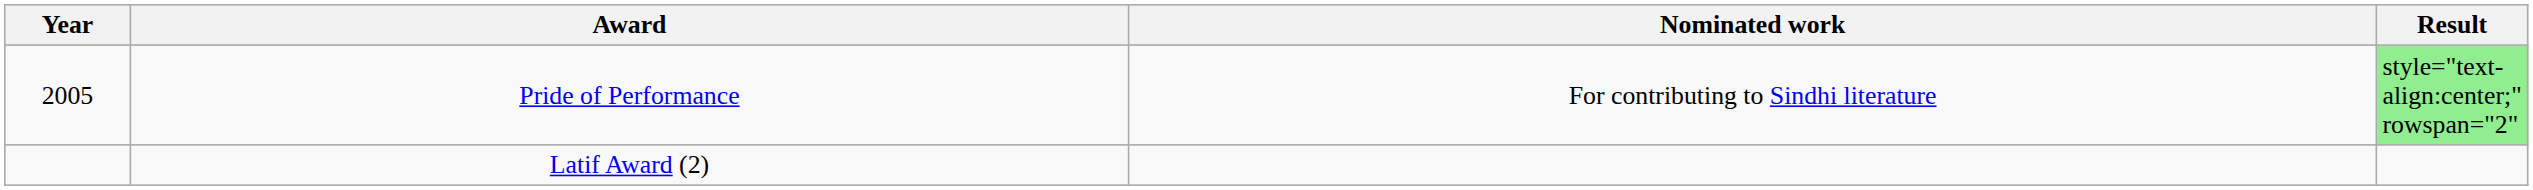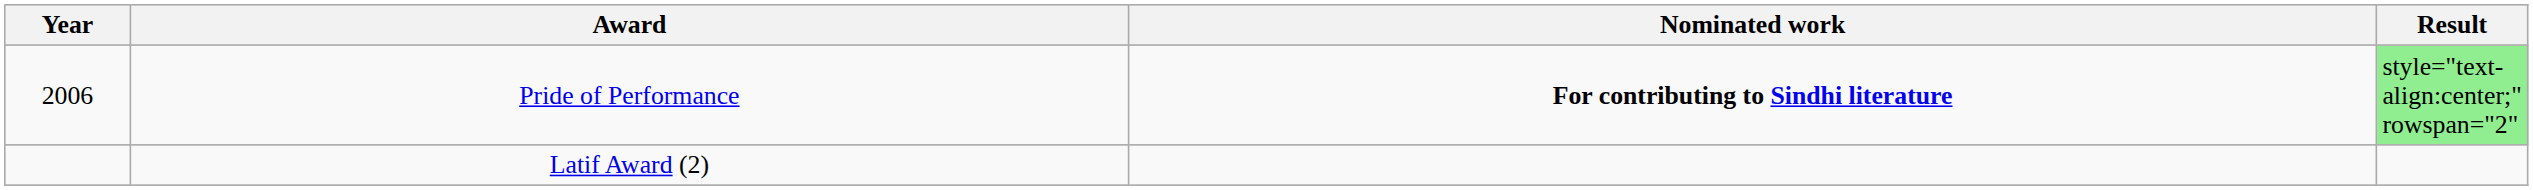(67, 94) 2005 -> (67, 94) 2006
(1753, 94) normal -> (1753, 94) bold
